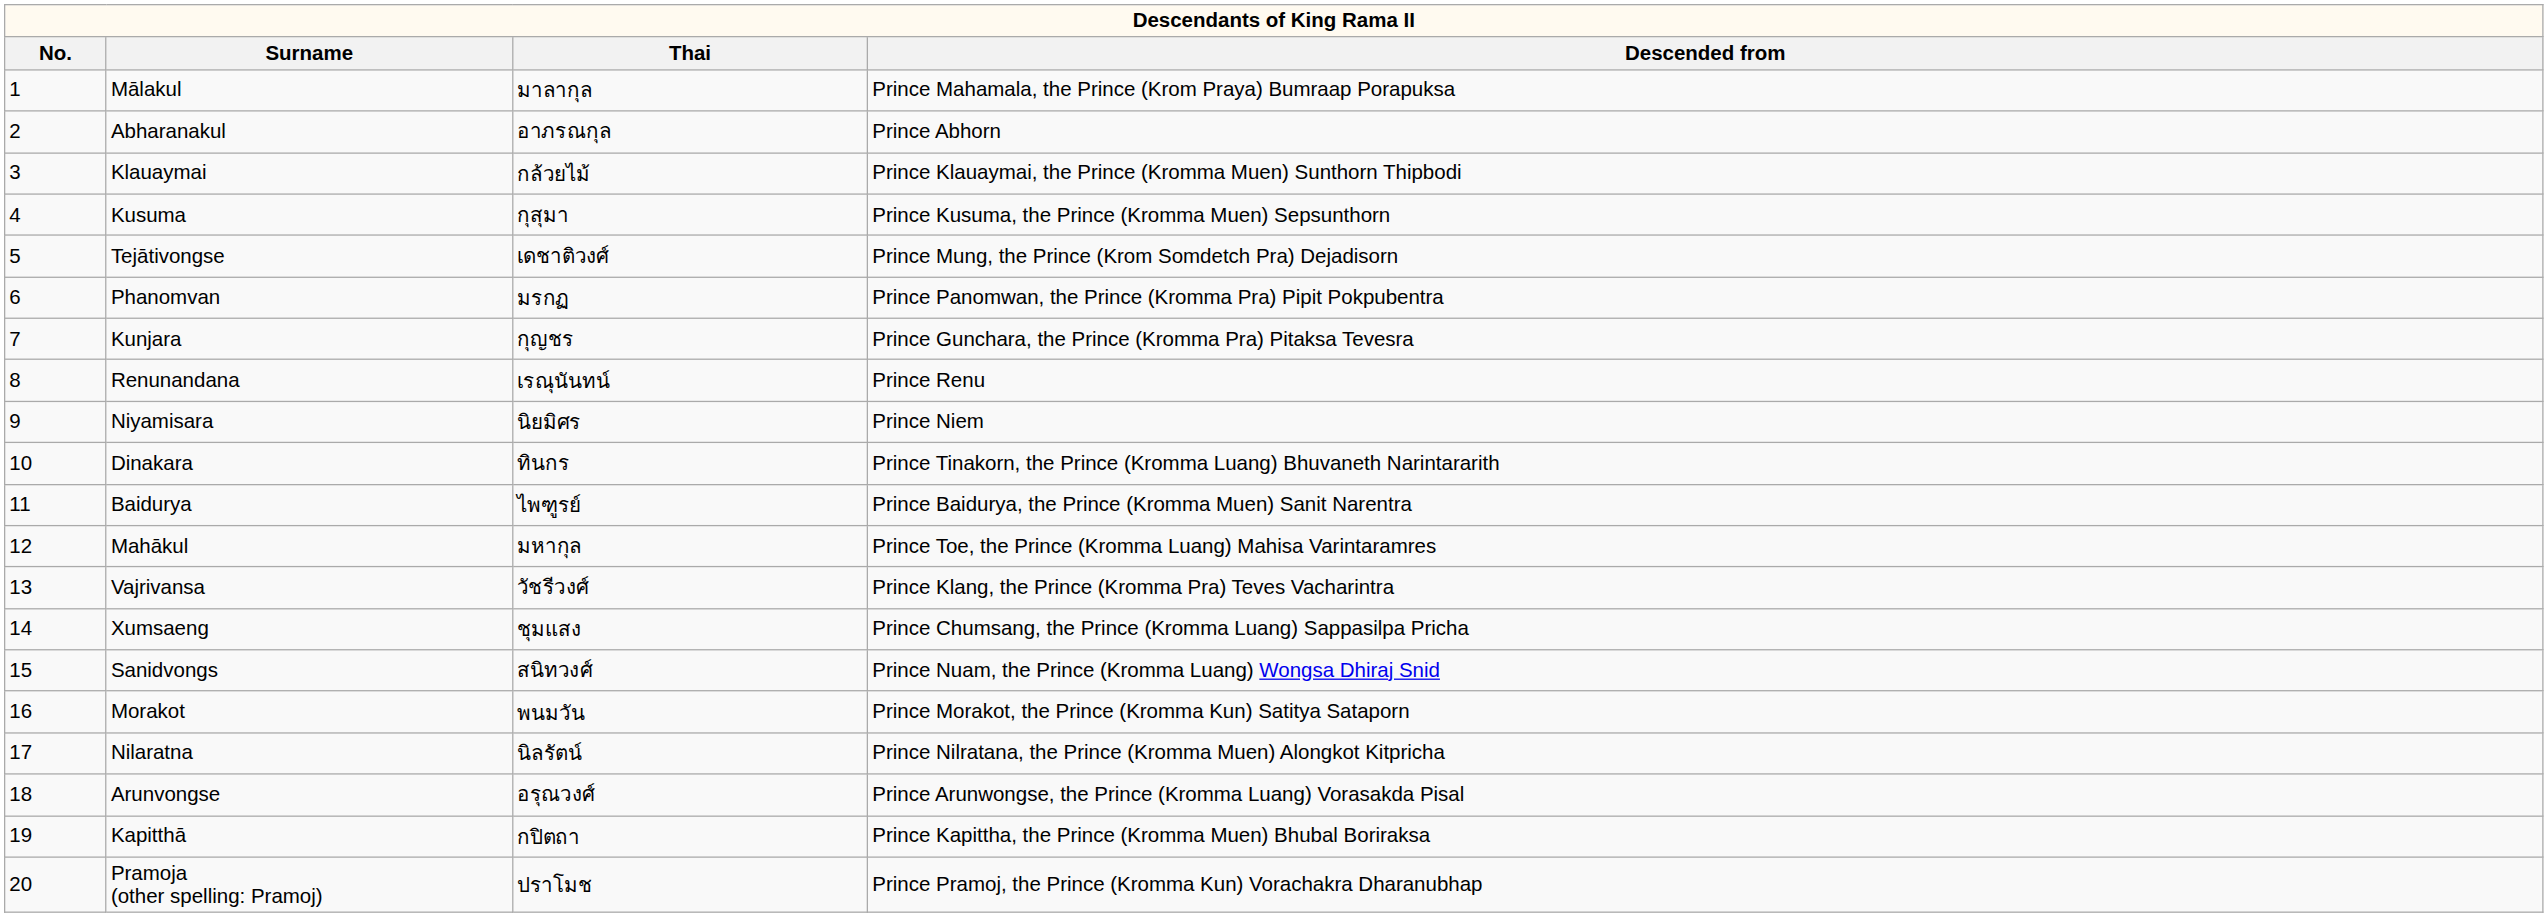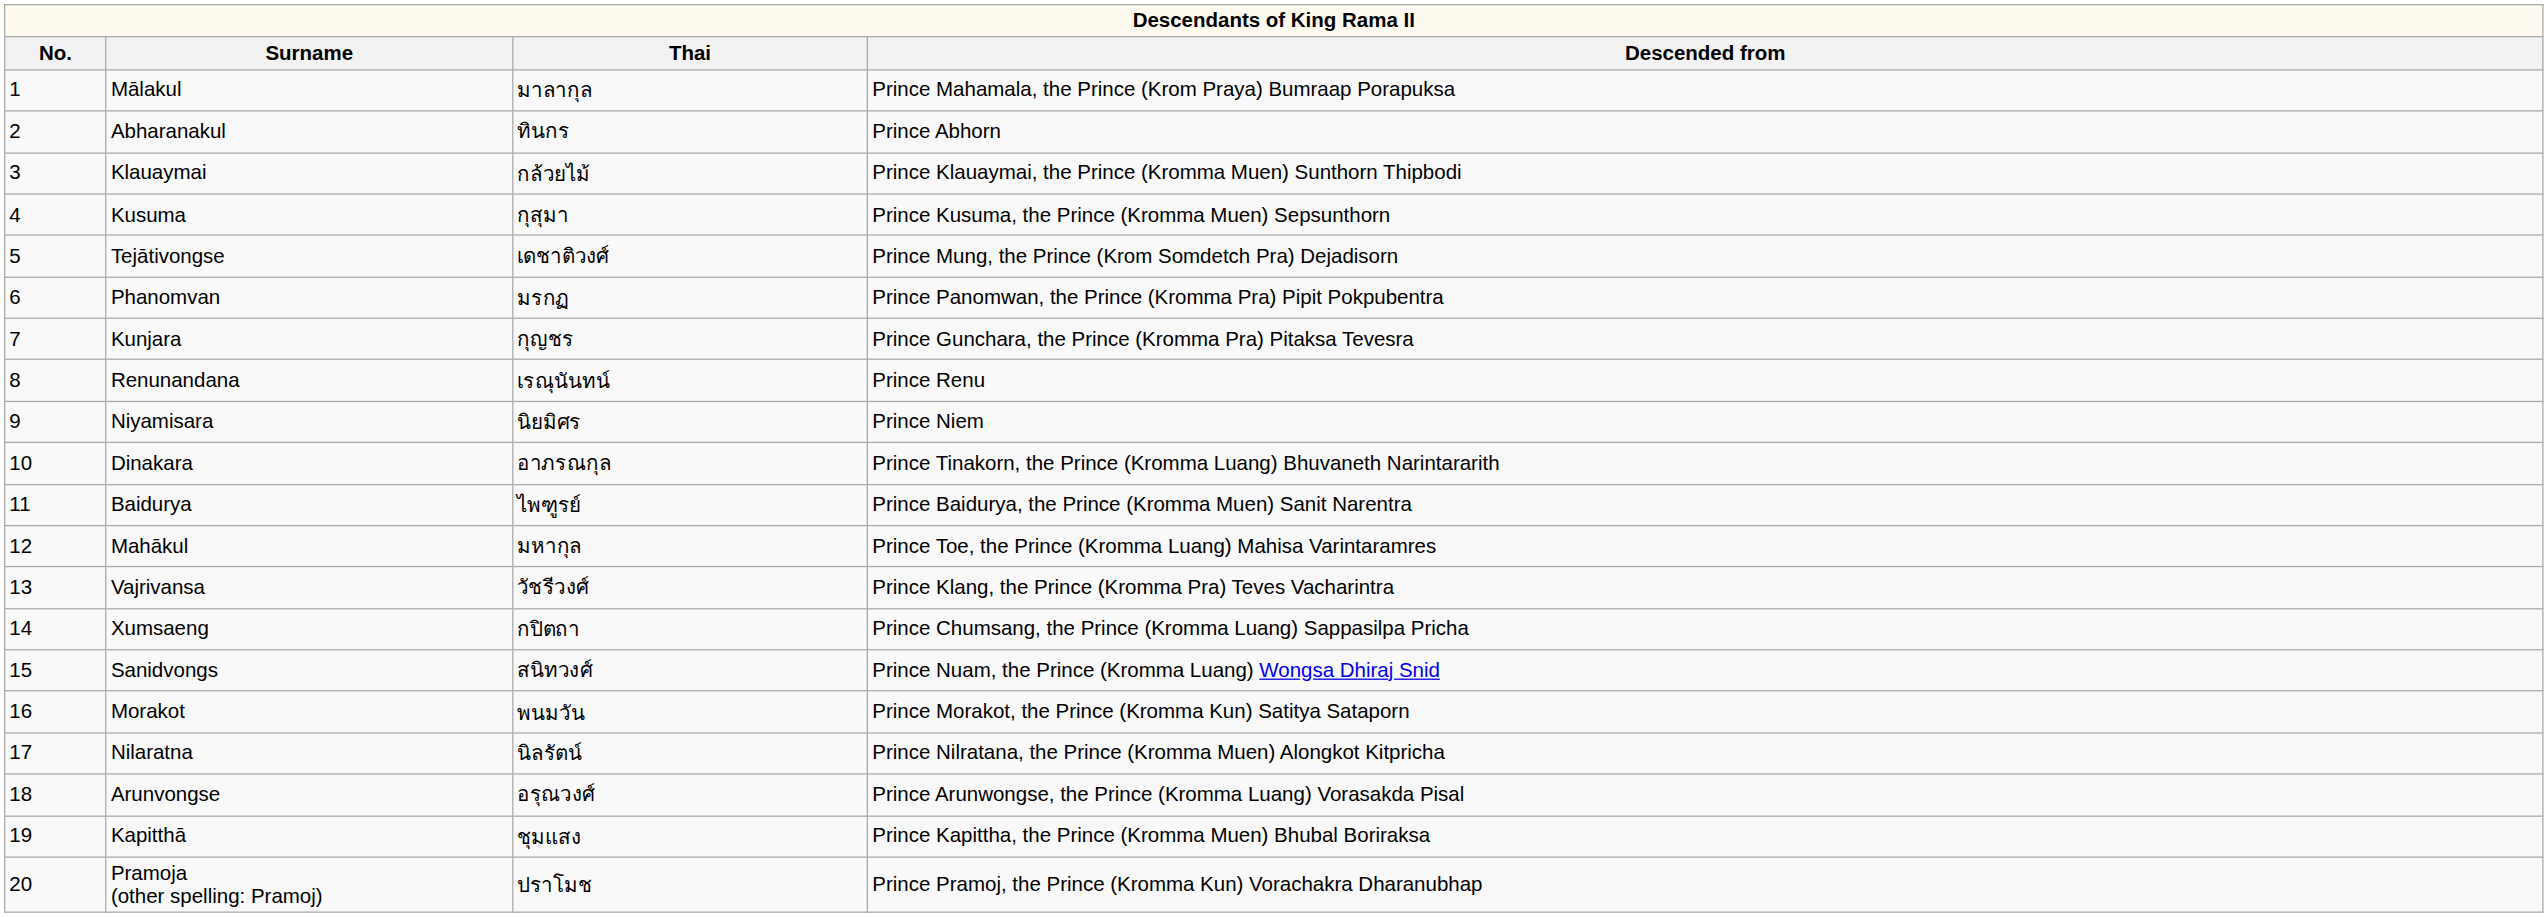(564, 132) อาภรณกุล -> (543, 132) ทินกร
(543, 463) ทินกร -> (564, 463) อาภรณกุล
(549, 629) ชุมแสง -> (548, 629) กปิตถา
(548, 836) กปิตถา -> (549, 836) ชุมแสง
